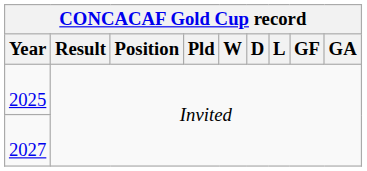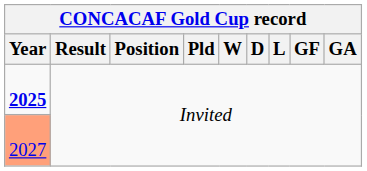(28, 99) normal -> (28, 99) bold
(28, 150) no background -> (28, 150) lightsalmon background
